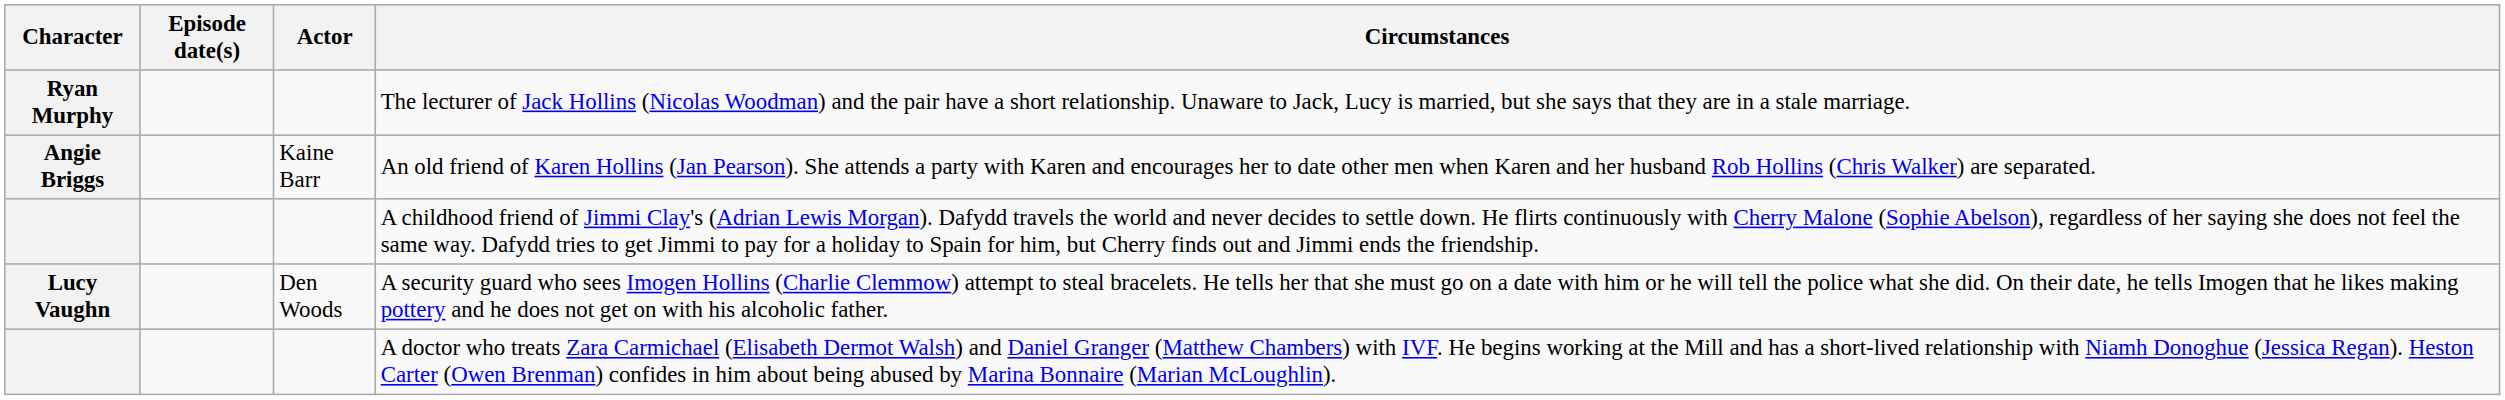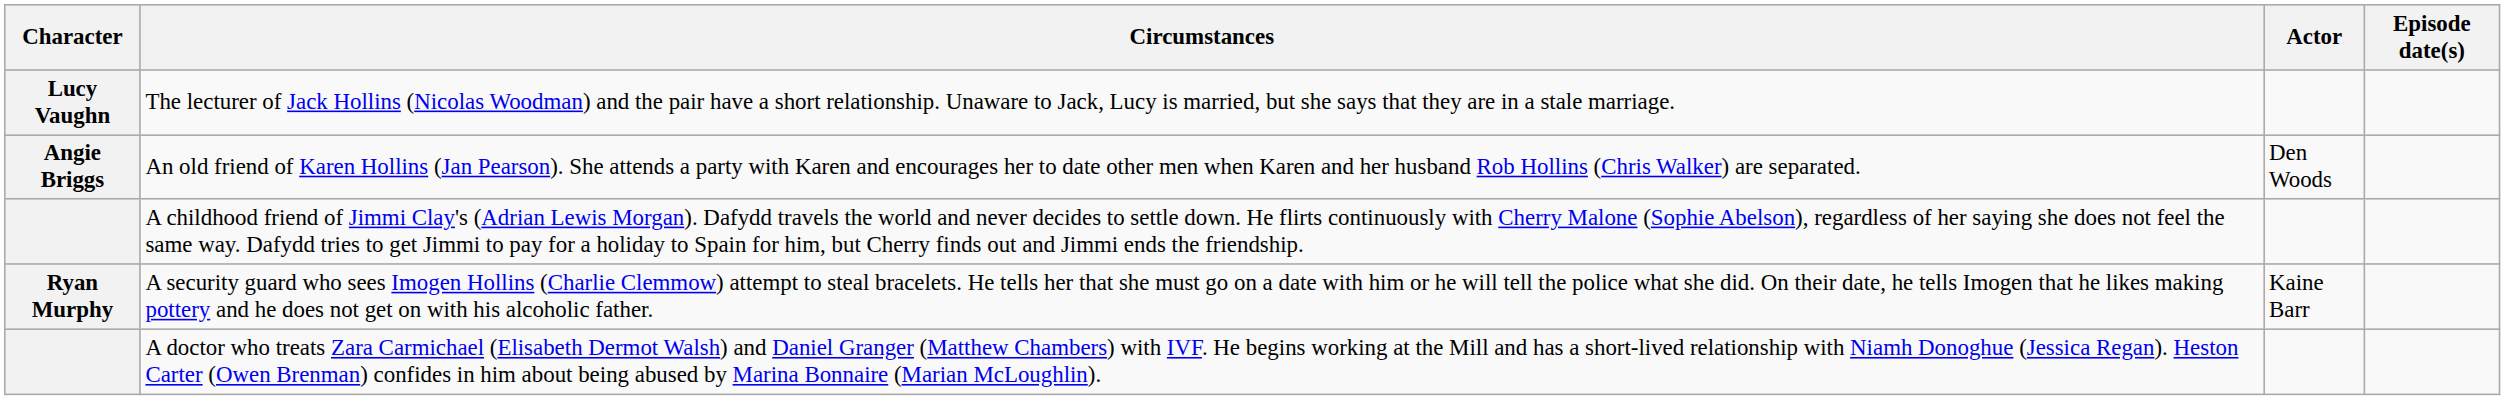columns swapped: (207, 37) <-> (1437, 37)
(72, 102) Ryan Murphy -> (72, 102) Lucy Vaughn
(307, 166) Kaine Barr -> (2300, 166) Den Woods
(72, 296) Lucy Vaughn -> (72, 296) Ryan Murphy
(311, 296) Den Woods -> (2296, 296) Kaine Barr
